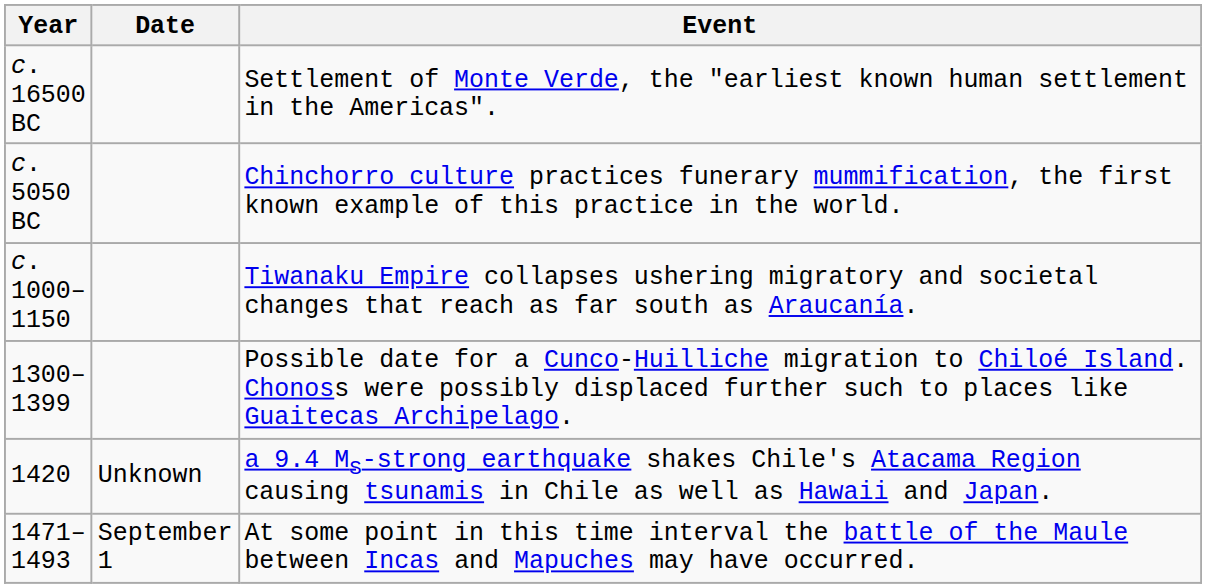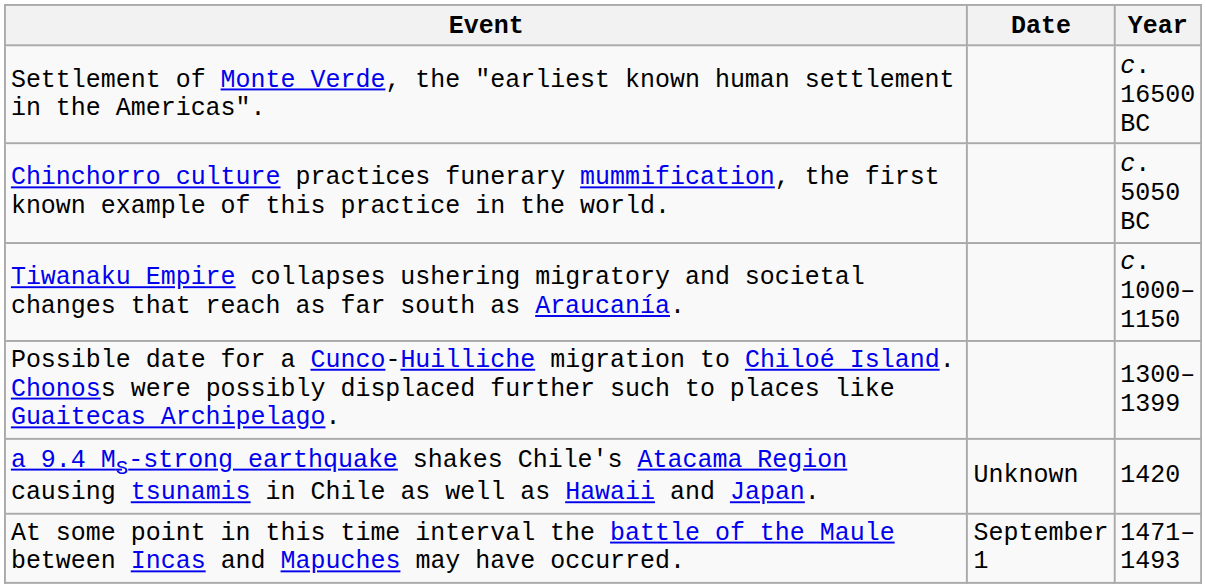columns swapped: (48, 25) <-> (720, 25)
